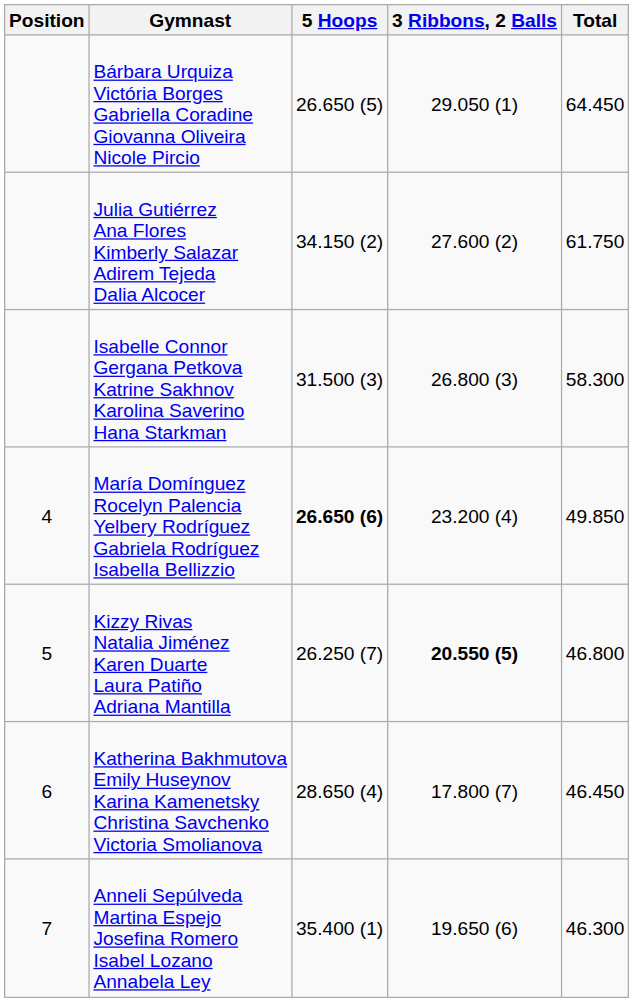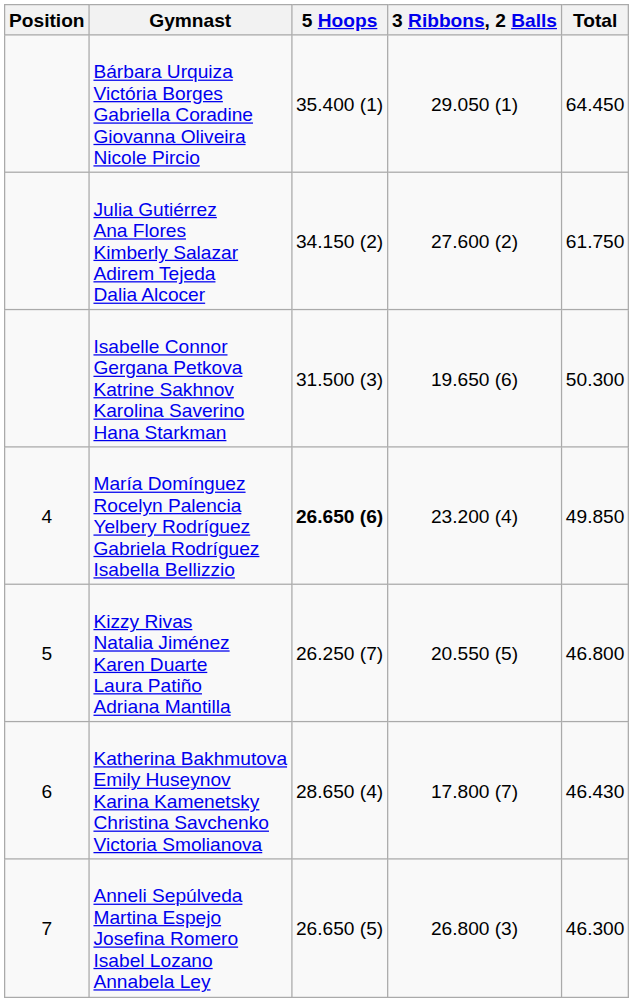(340, 104) 26.650 (5) -> (340, 104) 35.400 (1)
(475, 379) 26.800 (3) -> (475, 379) 19.650 (6)
(595, 379) 58.300 -> (595, 379) 50.300
(475, 654) bold -> (475, 654) normal
(595, 791) 46.450 -> (595, 791) 46.430
(340, 928) 35.400 (1) -> (340, 928) 26.650 (5)
(475, 928) 19.650 (6) -> (475, 928) 26.800 (3)
